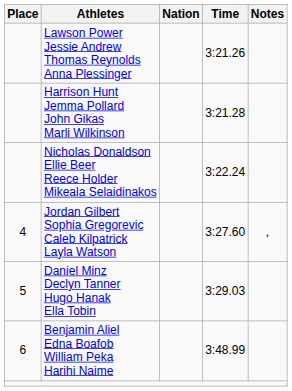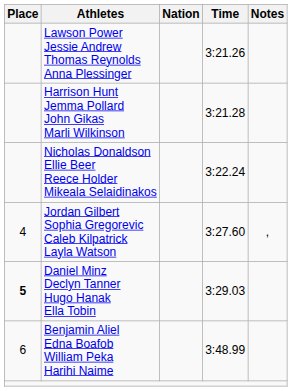(23, 291) normal -> (23, 291) bold
